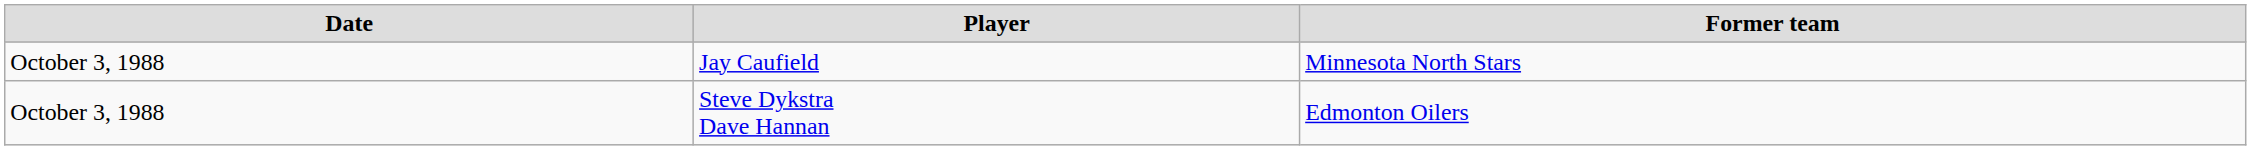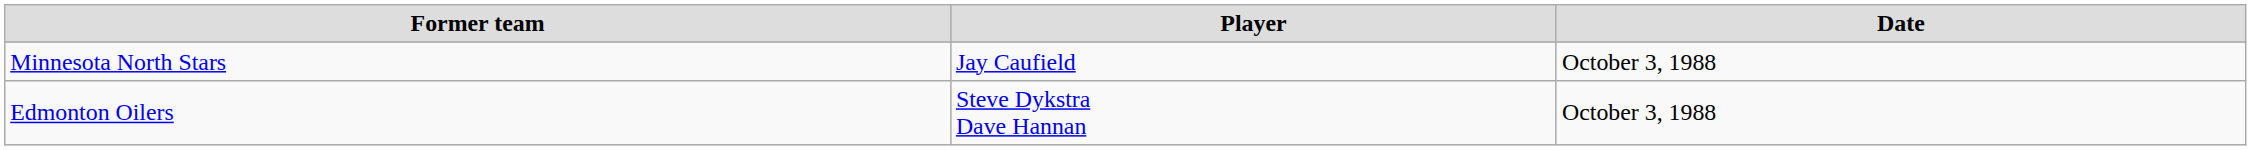columns swapped: (349, 23) <-> (1773, 23)
